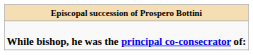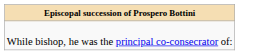(126, 41) bold -> (120, 41) normal
